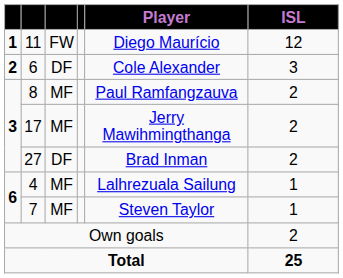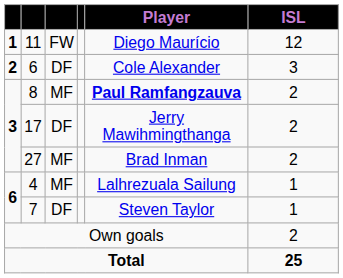(167, 92) normal -> (167, 92) bold
(62, 126) MF -> (62, 126) DF
(62, 160) DF -> (62, 160) MF
(62, 210) MF -> (62, 210) DF
